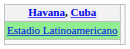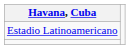(62, 30) lightgreen background -> (62, 30) no background
